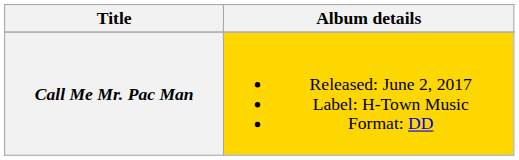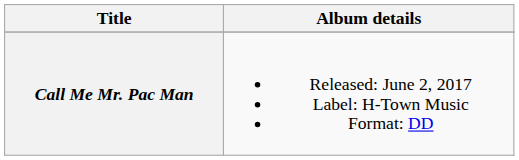(369, 104) gold background -> (369, 104) no background
